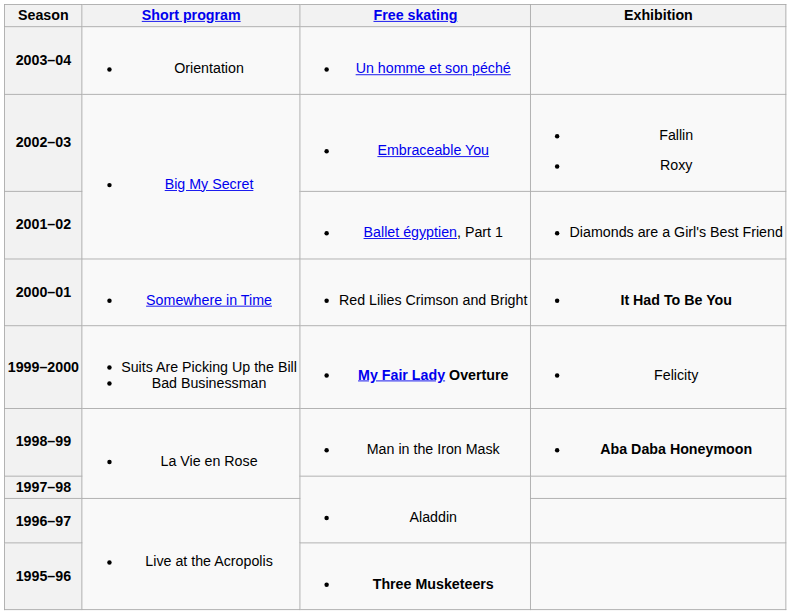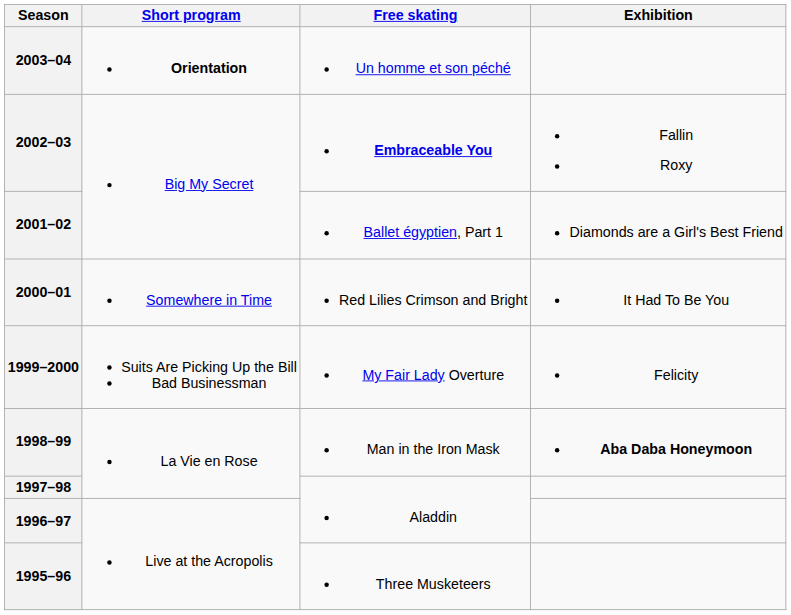(191, 69) normal -> (191, 69) bold
(415, 151) normal -> (415, 151) bold
(658, 300) bold -> (658, 300) normal
(415, 375) bold -> (415, 375) normal
(415, 584) bold -> (415, 584) normal
